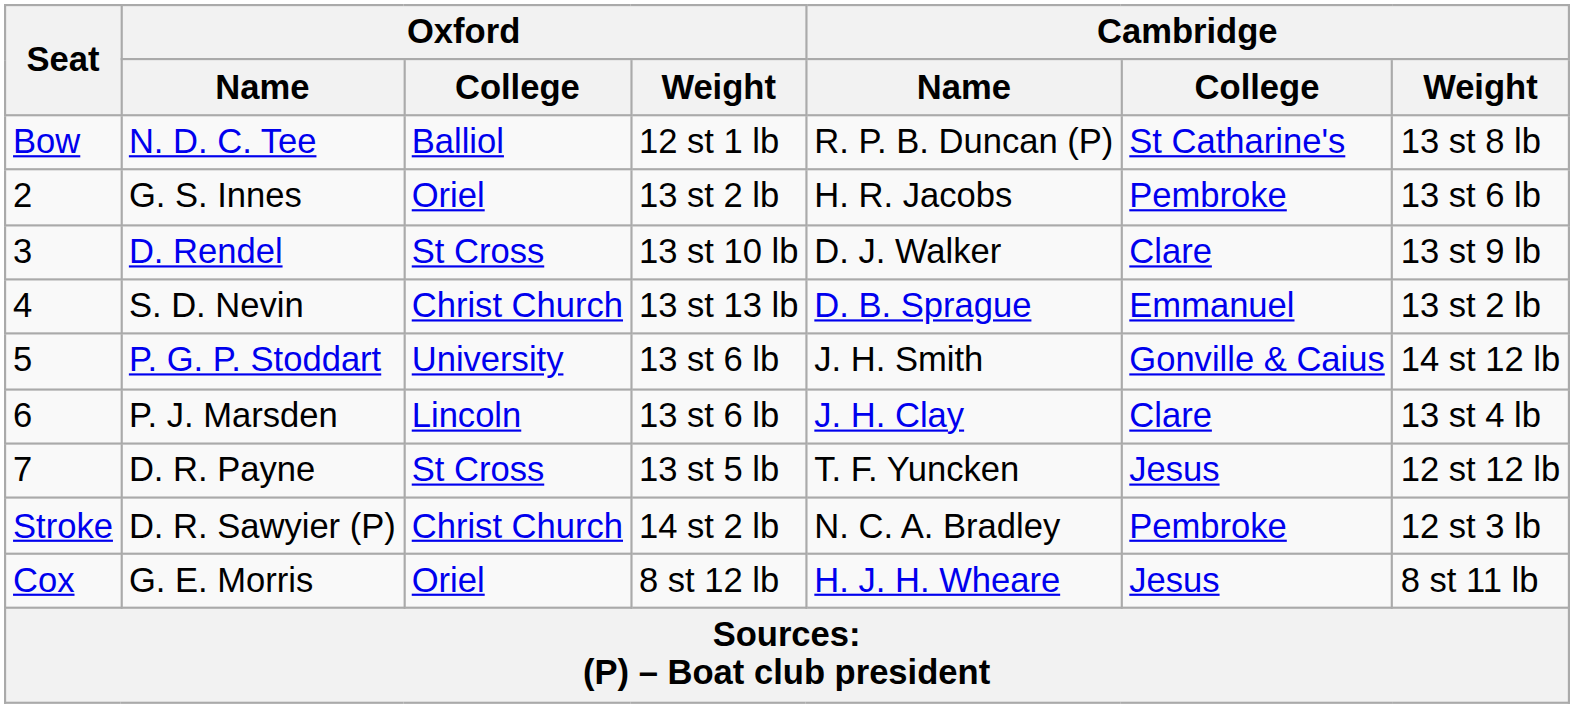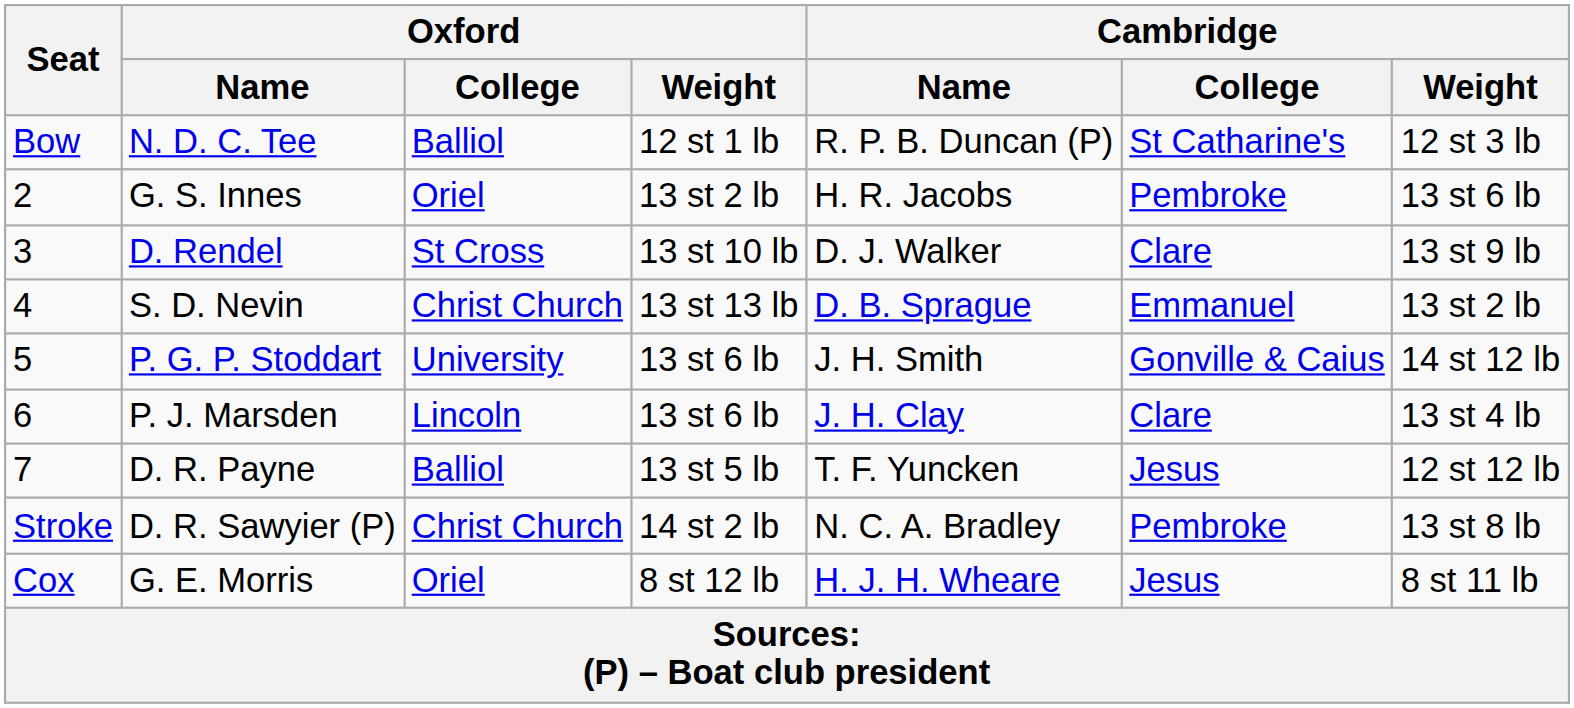(1471, 141) 13 st 8 lb -> (1471, 141) 12 st 3 lb
(478, 470) St Cross -> (458, 470) Balliol
(1471, 525) 12 st 3 lb -> (1471, 525) 13 st 8 lb
